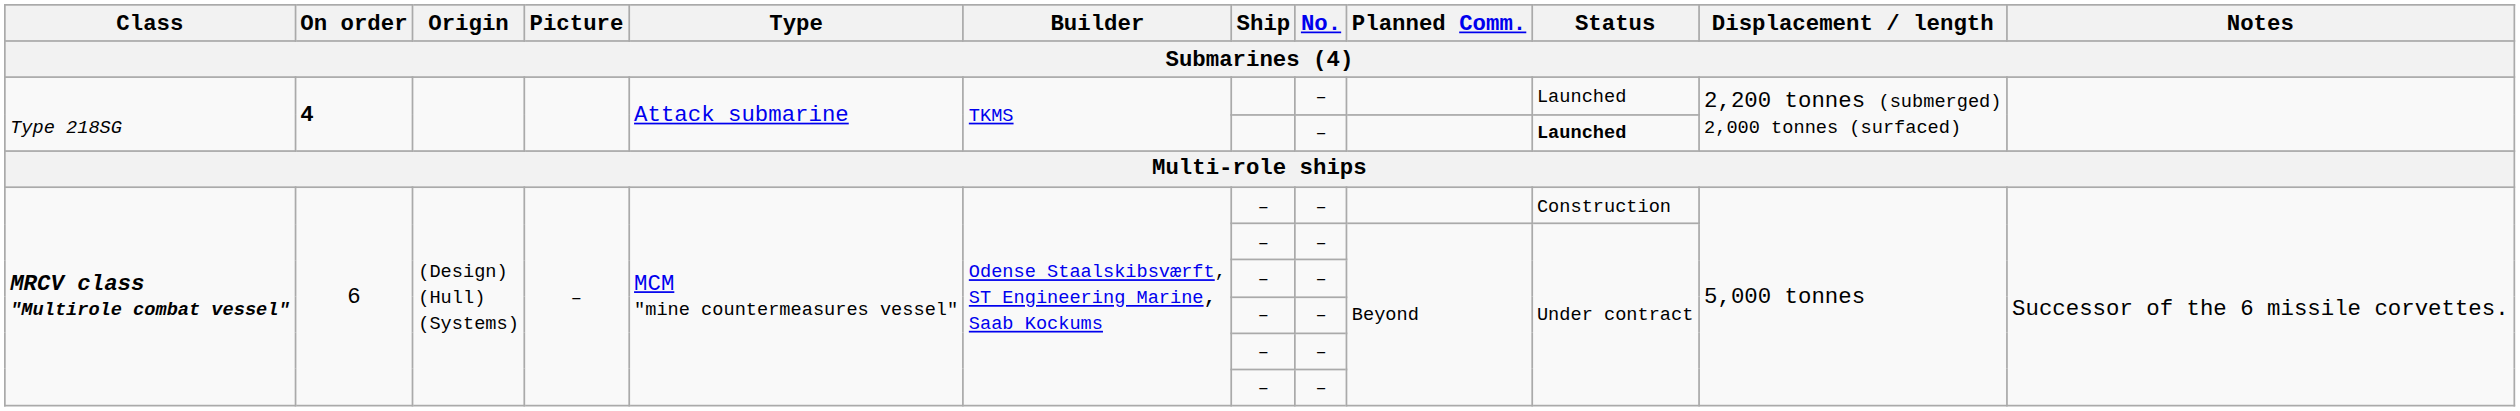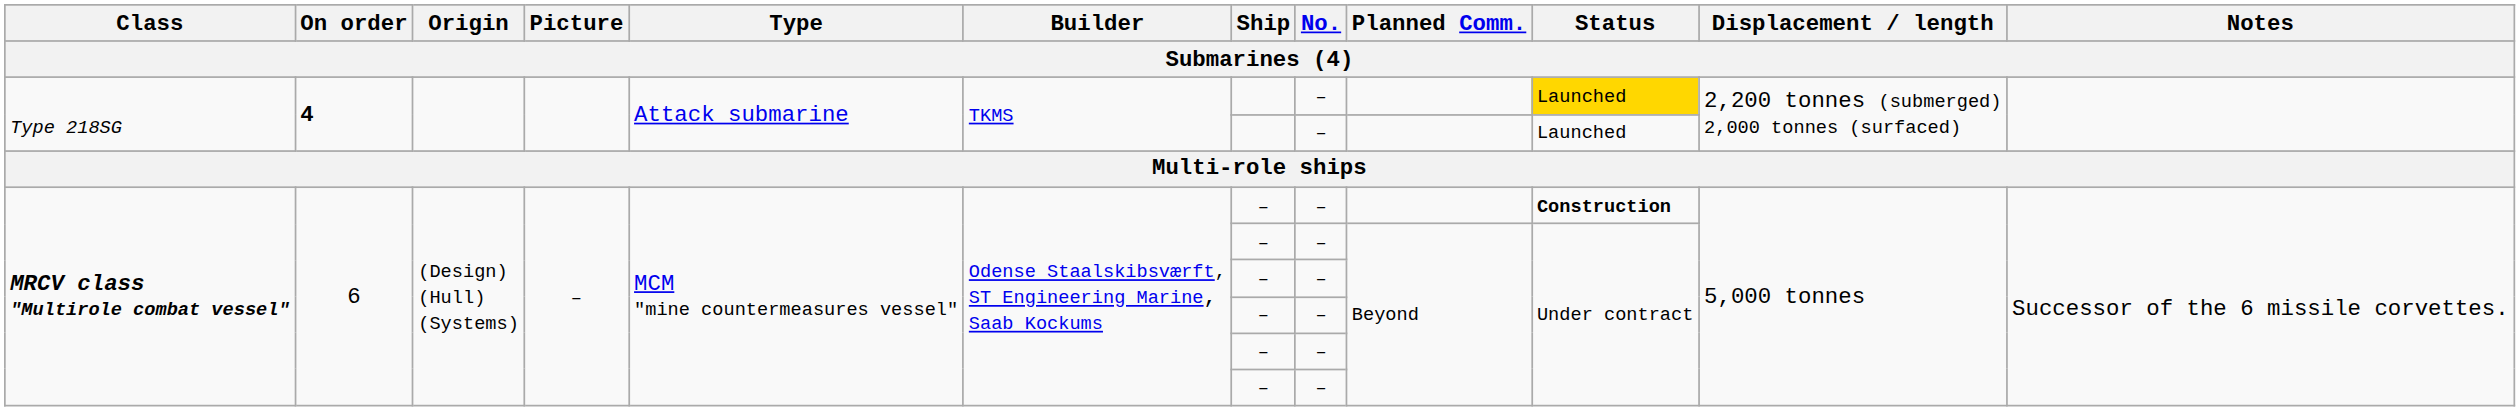(1582, 97) no background -> (1582, 97) gold background
(1582, 132) bold -> (1582, 133) normal
(1604, 206) normal -> (1604, 205) bold
